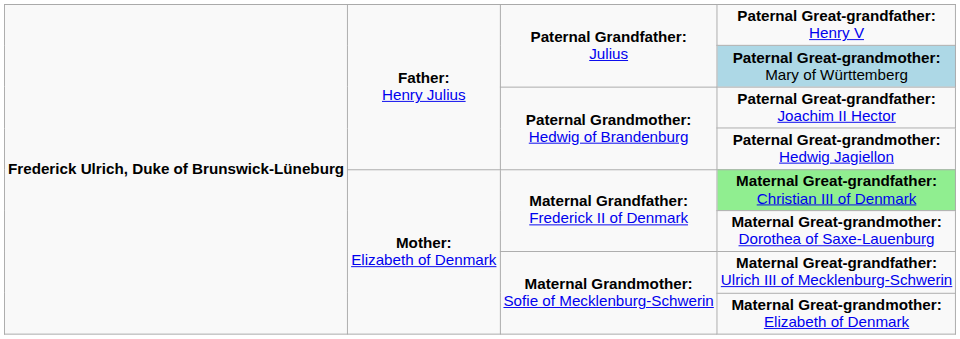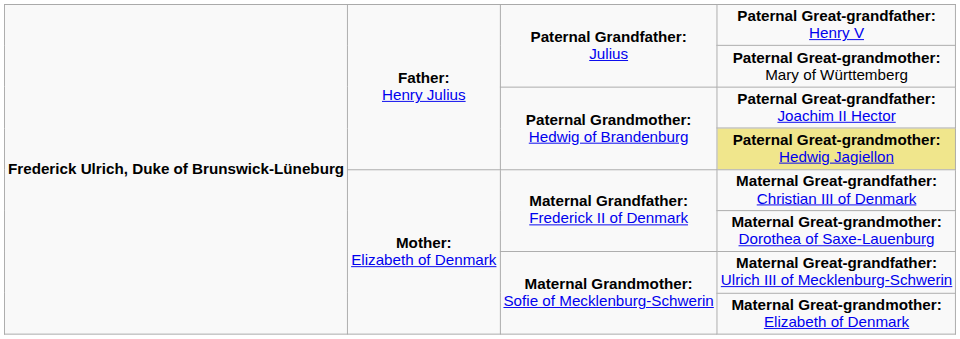(837, 66) lightblue background -> (837, 66) no background
(837, 148) no background -> (837, 148) khaki background
(837, 189) lightgreen background -> (837, 189) no background
